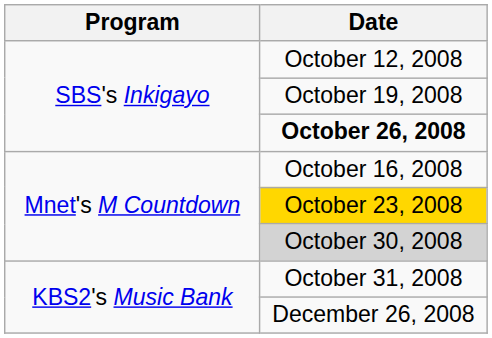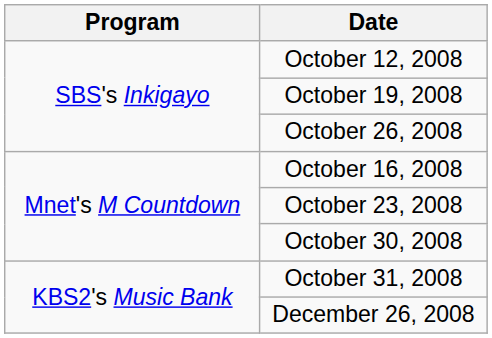(373, 132) bold -> (373, 132) normal
(373, 205) gold background -> (373, 205) no background
(373, 242) lightgrey background -> (373, 242) no background
